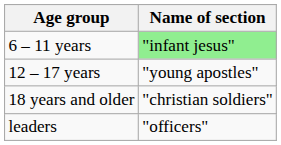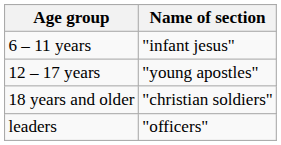(189, 45) lightgreen background -> (189, 45) no background
